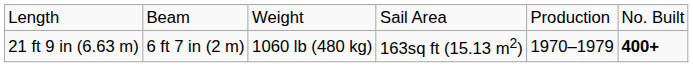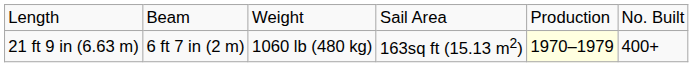(572, 46) no background -> (572, 46) lightyellow background
(640, 46) bold -> (640, 46) normal
